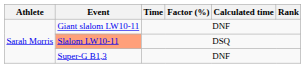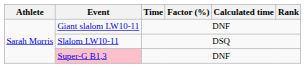(88, 41) lightsalmon background -> (88, 41) no background
(82, 56) no background -> (82, 56) pink background
